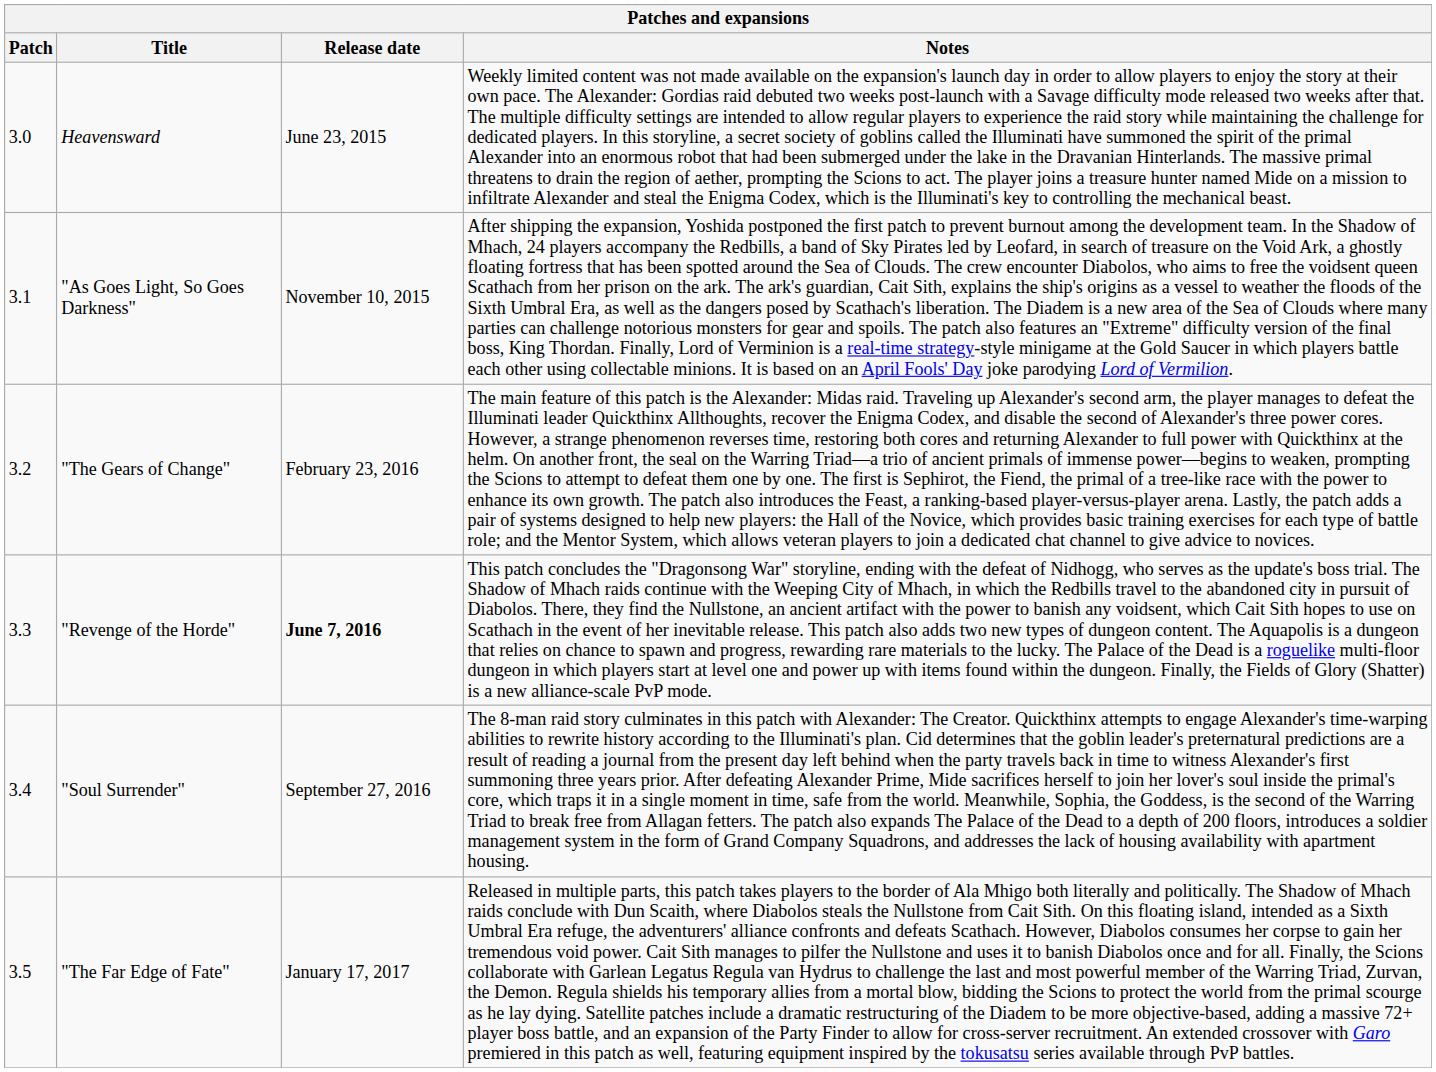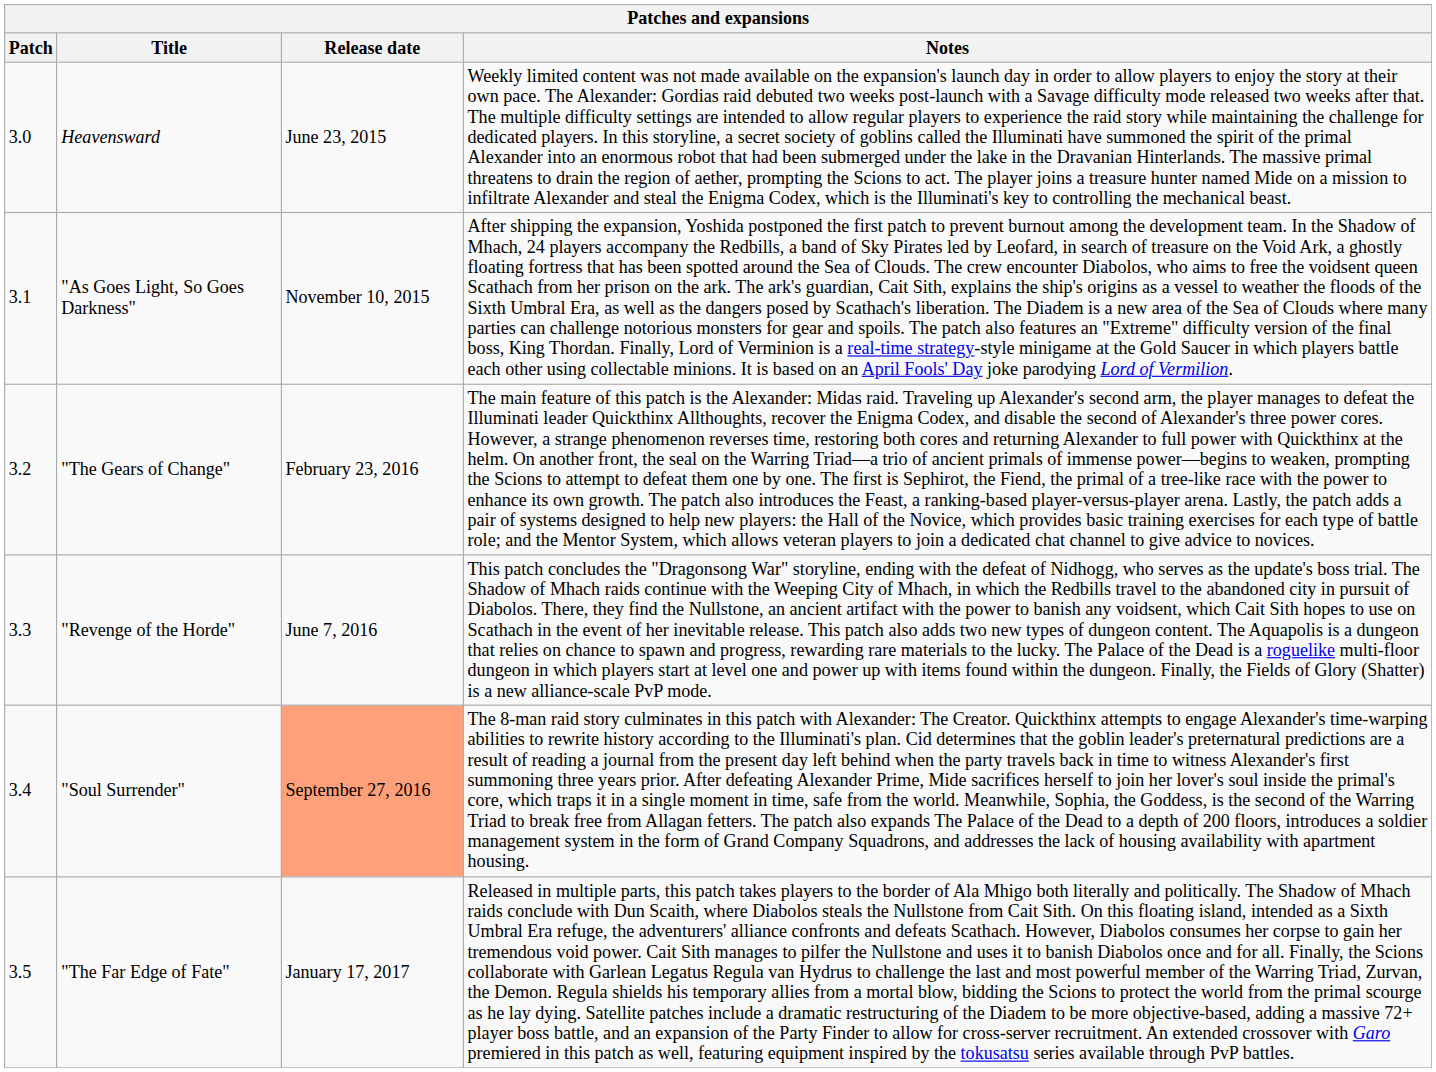(333, 630) bold -> (331, 630) normal
(358, 790) no background -> (358, 790) lightsalmon background
